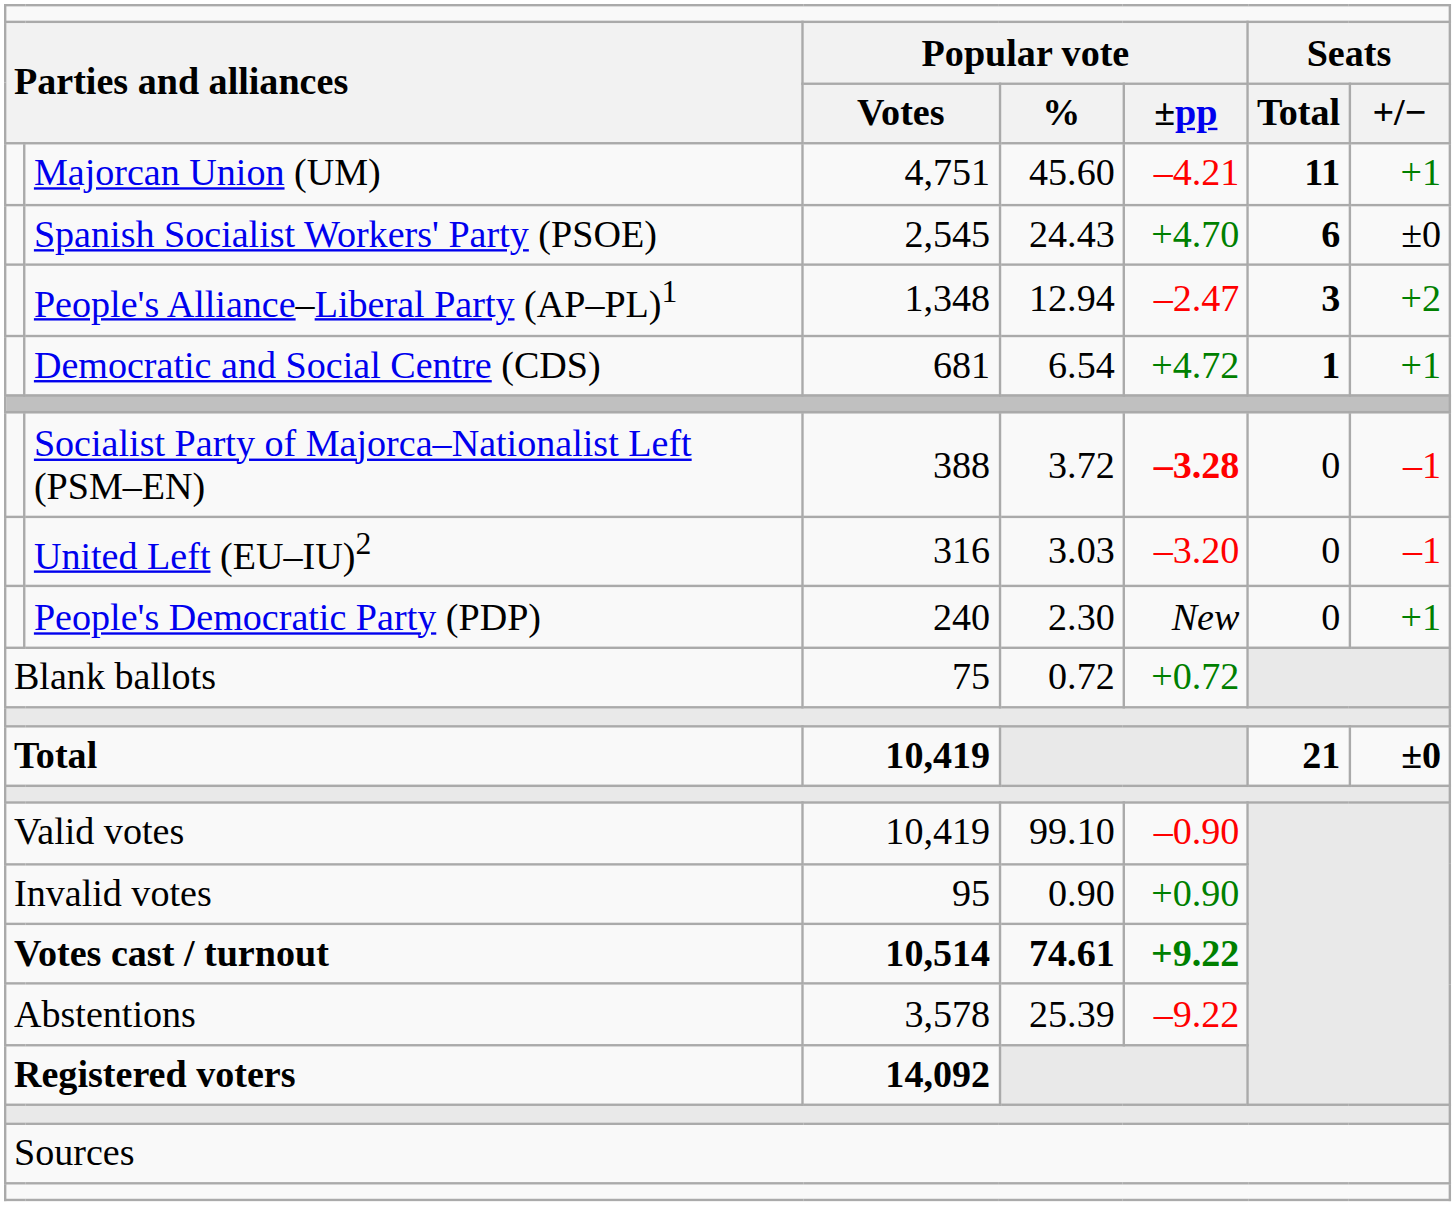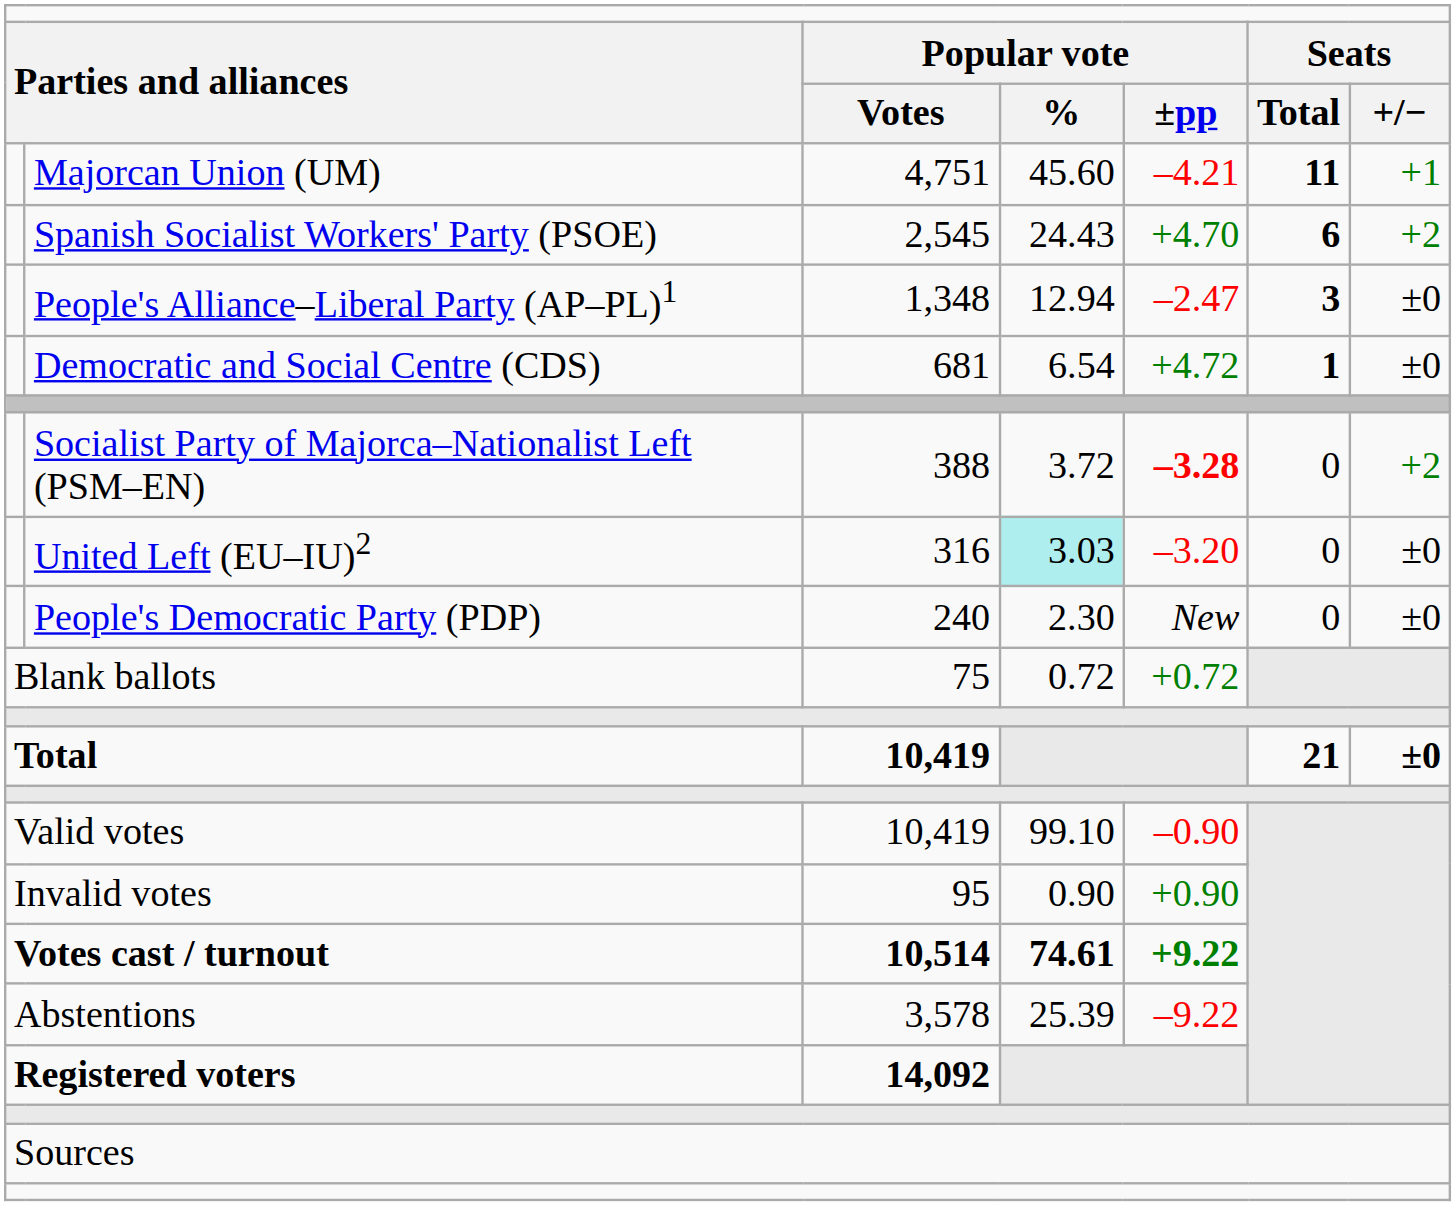(1421, 233) ±0 -> (1421, 233) +2
(1421, 298) +2 -> (1421, 298) ±0
(1421, 364) +1 -> (1421, 364) ±0
(1422, 463) –1 -> (1421, 463) +2
(1081, 550) no background -> (1081, 550) paleturquoise background
(1422, 550) –1 -> (1421, 550) ±0
(1421, 616) +1 -> (1421, 616) ±0
